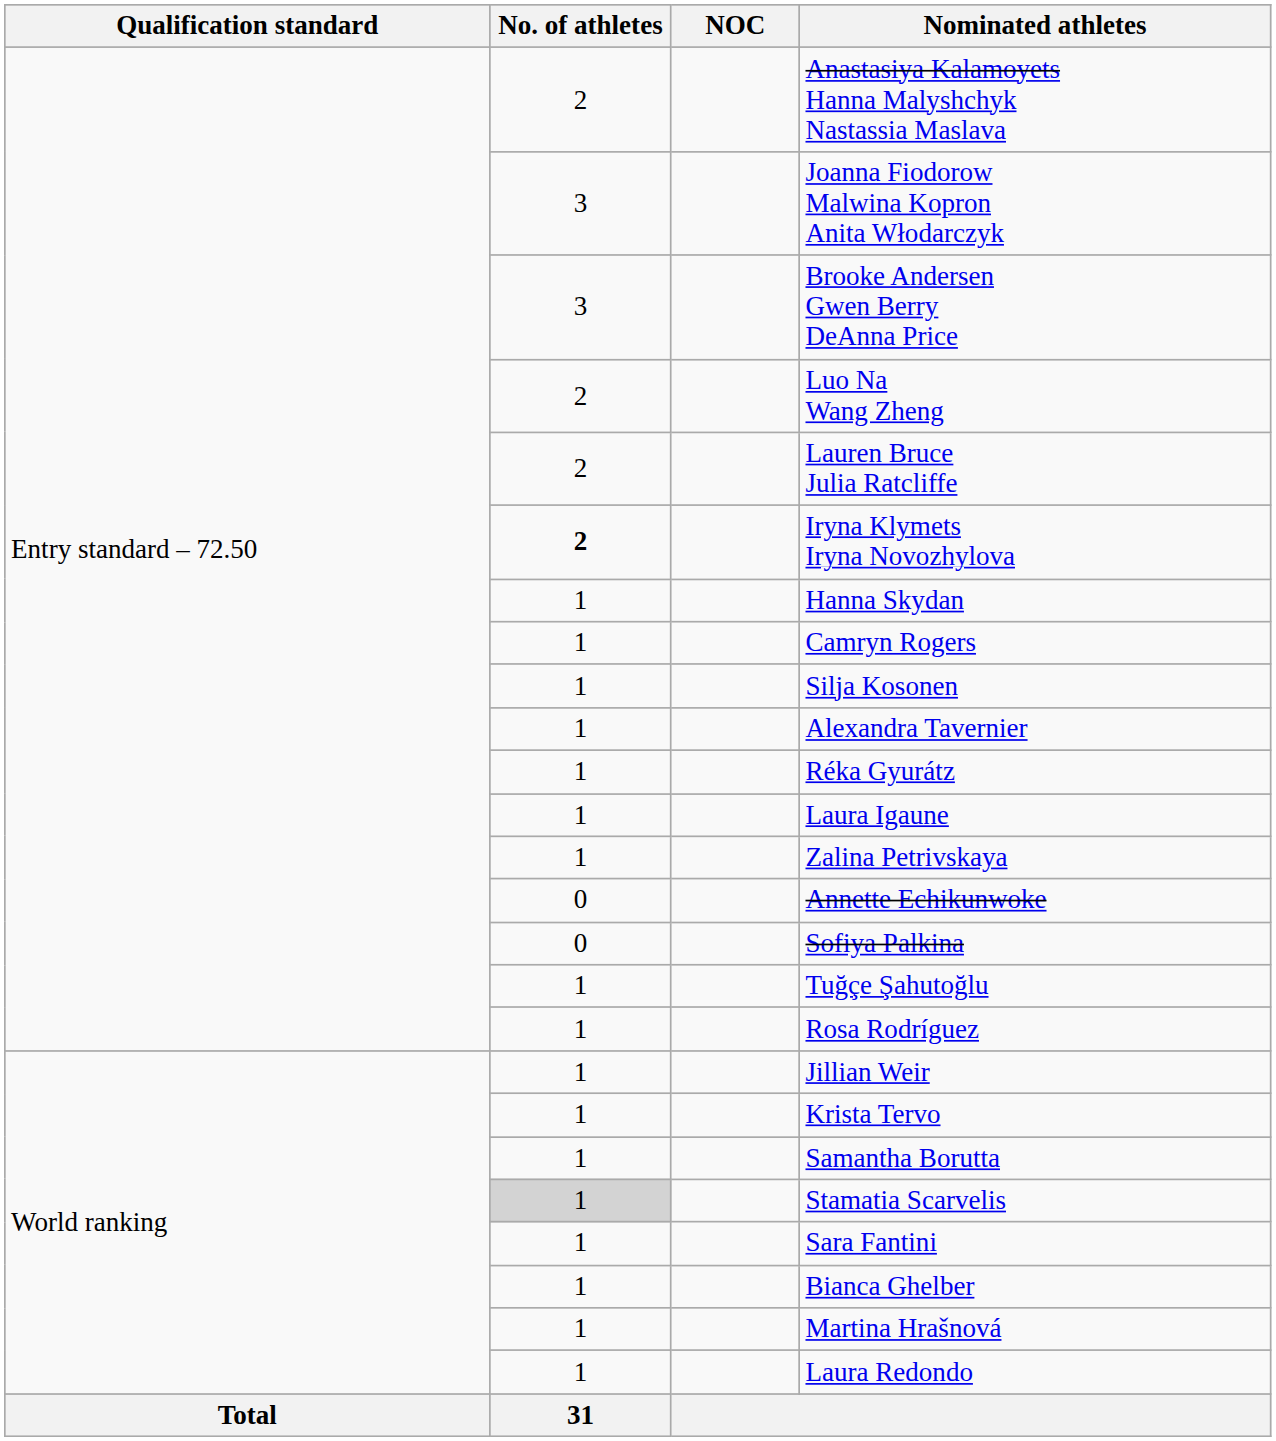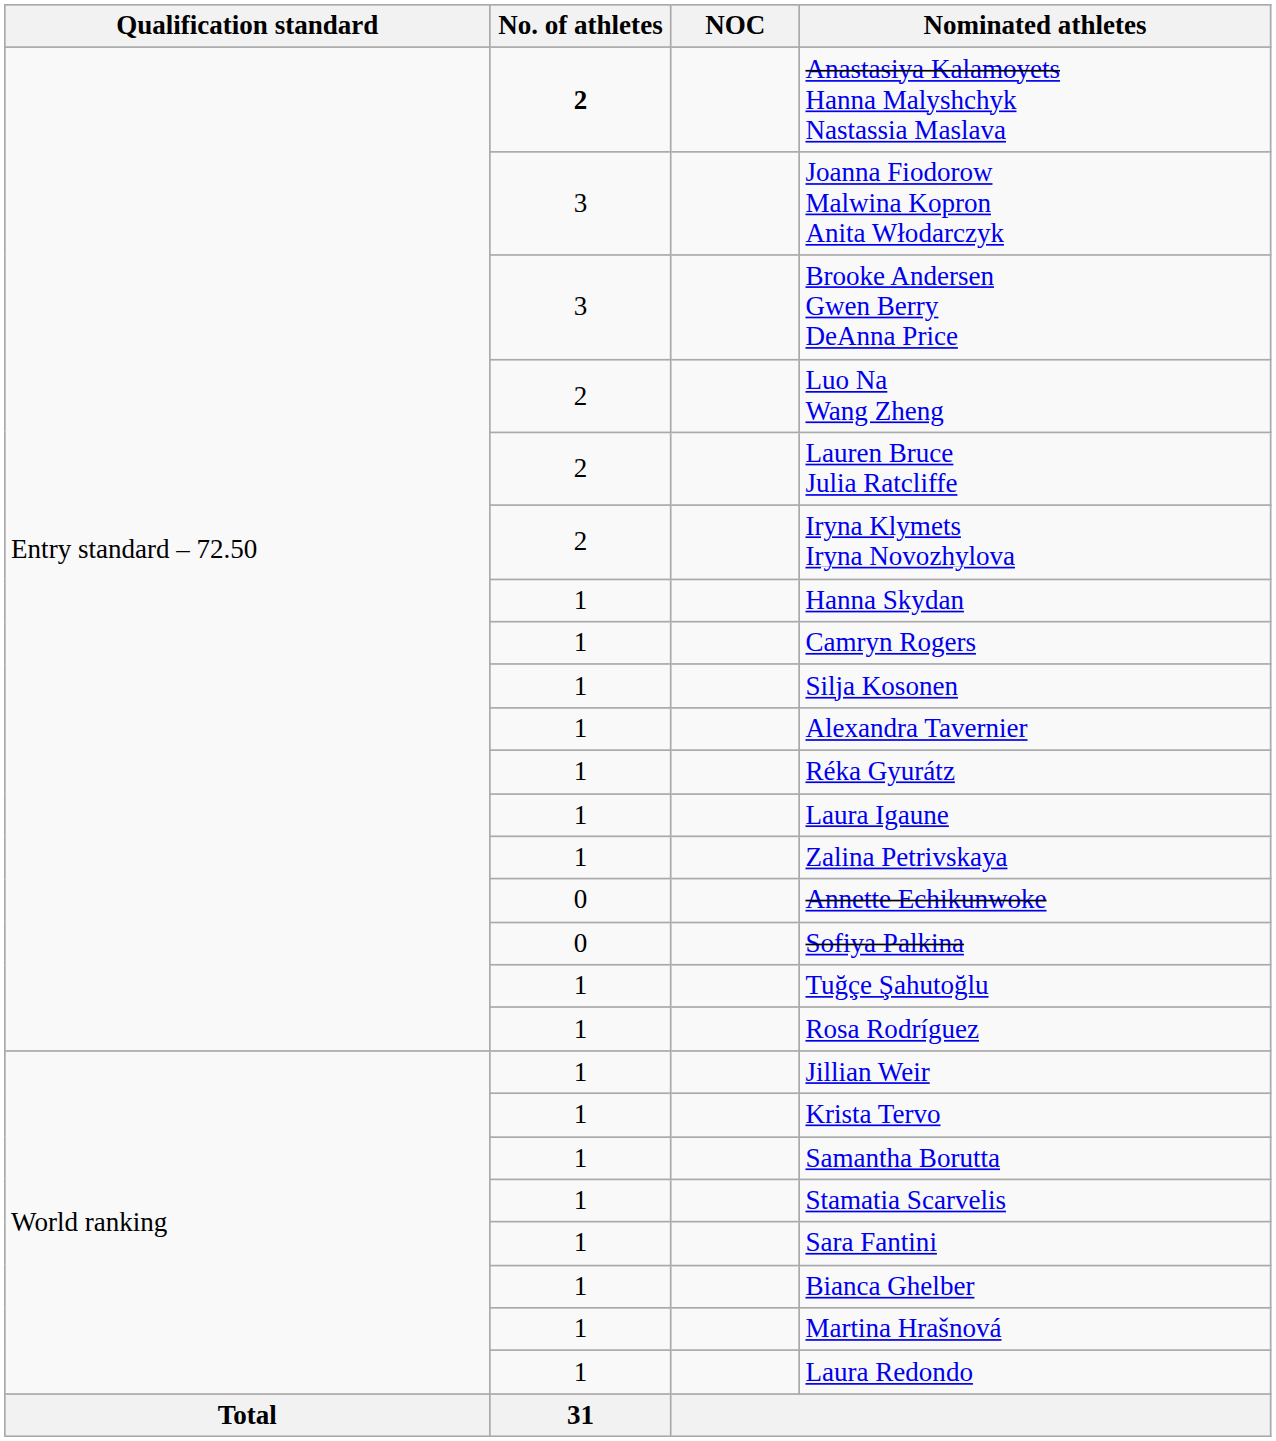(580, 99) normal -> (580, 99) bold
(580, 541) bold -> (580, 541) normal
(580, 1200) lightgrey background -> (580, 1200) no background
